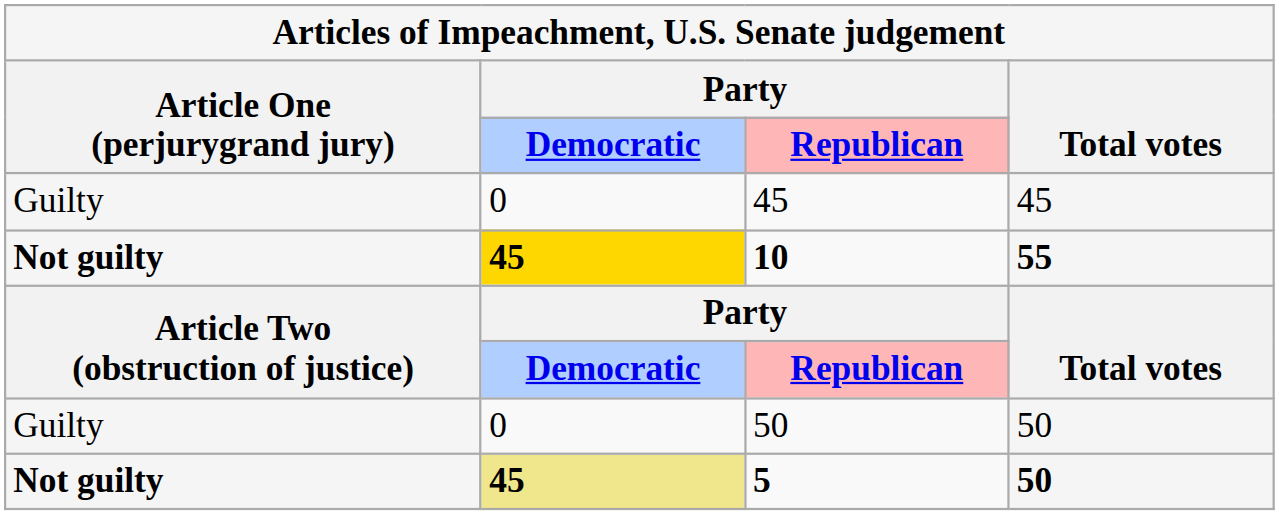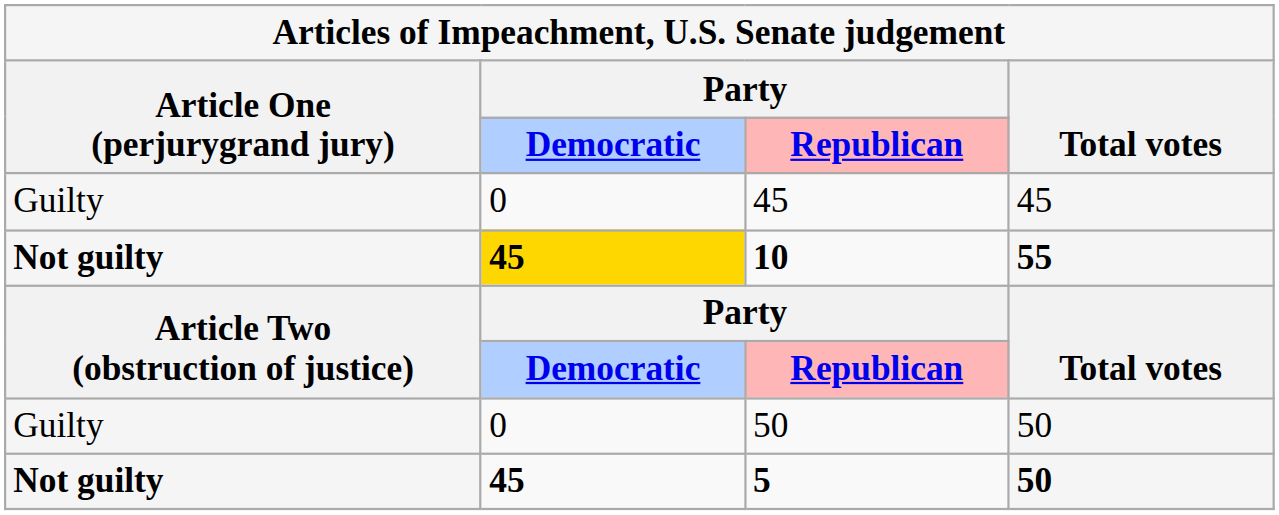(507, 481) khaki background -> (507, 481) no background
